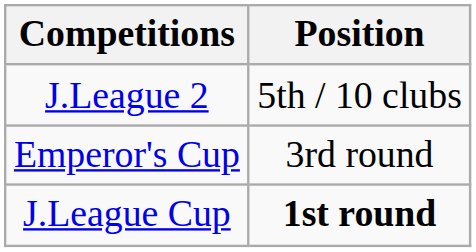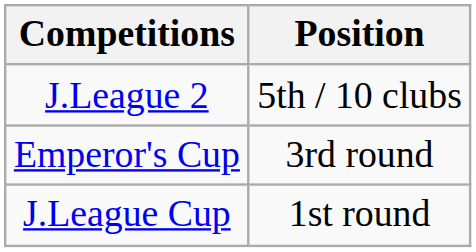(360, 214) bold -> (360, 214) normal
